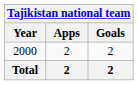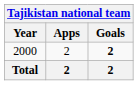(110, 51) normal -> (110, 51) bold
